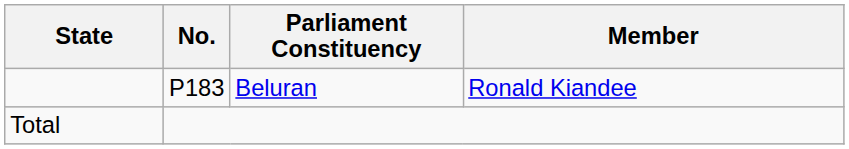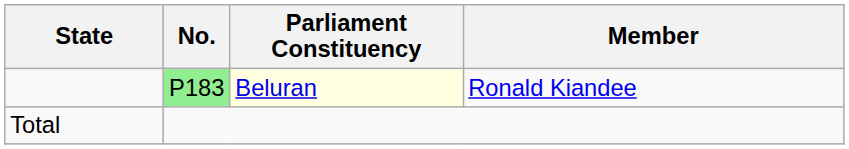(197, 87) no background -> (197, 87) lightgreen background
(276, 87) no background -> (276, 87) lightyellow background
